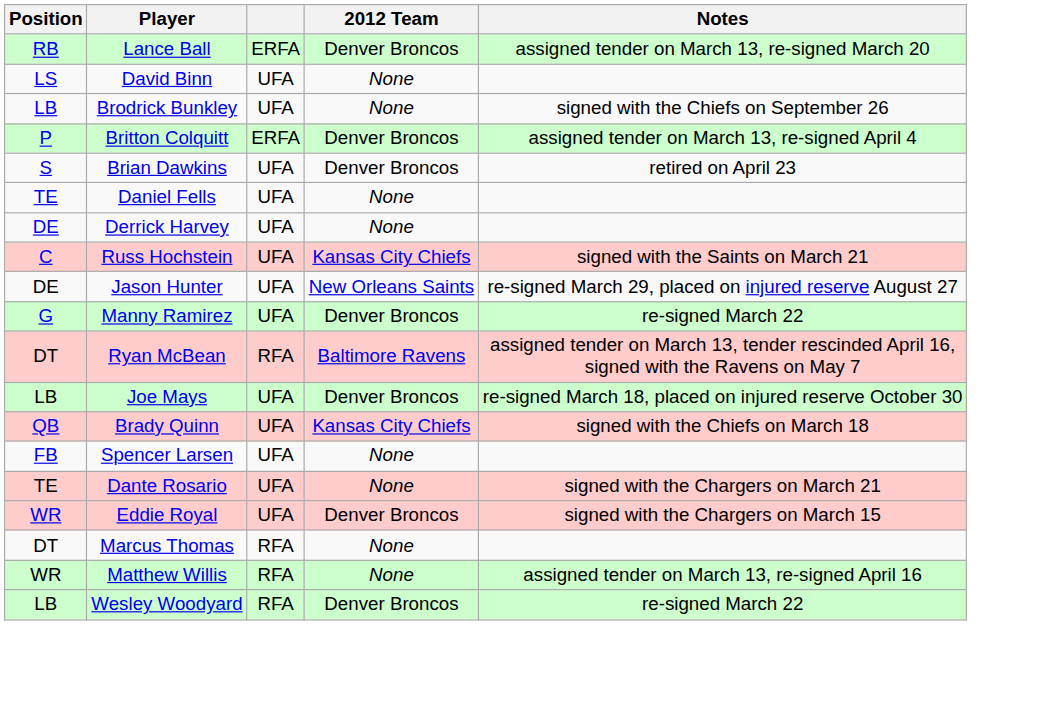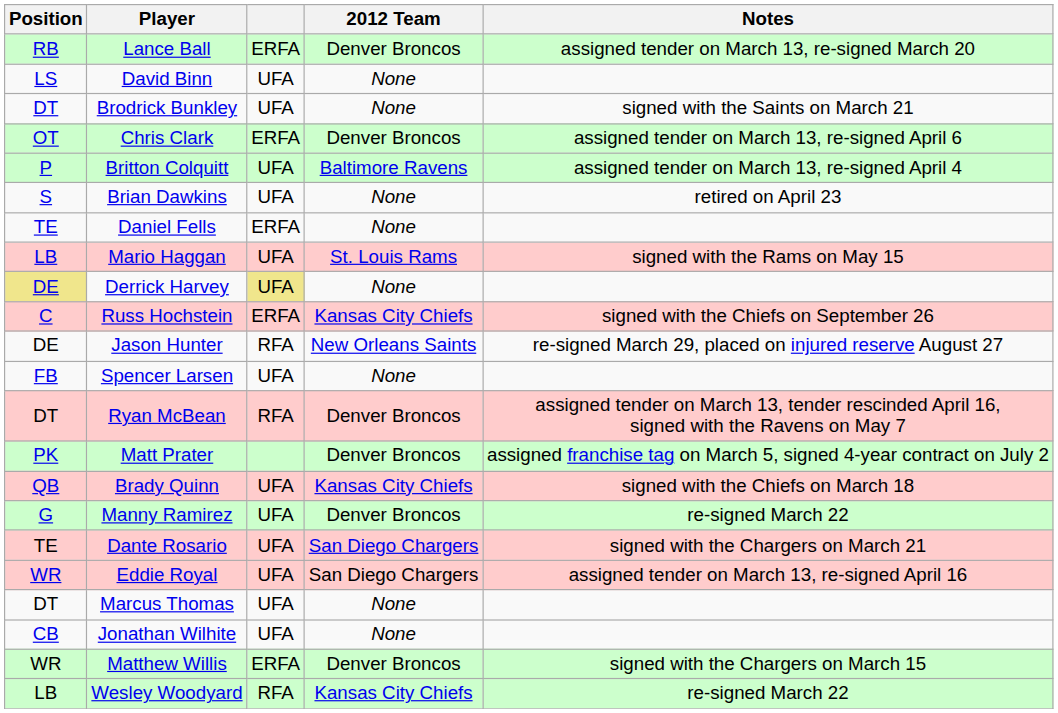(46, 108) LB -> (46, 108) DT
(723, 108) signed with the Chiefs on September 26 -> (768, 108) signed with the Saints on March 21
+ row: (167, 138)
(276, 138) ERFA -> (276, 167) UFA
(391, 138) Denver Broncos -> (394, 167) Baltimore Ravens
(391, 167) Denver Broncos -> (394, 197) None
(276, 197) UFA -> (276, 227) ERFA
+ row: (167, 256)
(46, 227) no background -> (46, 286) khaki background
(276, 227) no background -> (276, 286) khaki background
(276, 256) UFA -> (276, 316) ERFA
(723, 256) signed with the Saints on March 21 -> (768, 316) signed with the Chiefs on September 26
(276, 286) UFA -> (276, 345) RFA
rows swapped: (167, 456) <-> (167, 316)
(391, 356) Baltimore Ravens -> (394, 415) Denver Broncos
- row: (167, 396)
+ row: (167, 456)
(391, 485) None -> (394, 545) San Diego Chargers
(391, 515) Denver Broncos -> (394, 574) San Diego Chargers
(723, 515) signed with the Chargers on March 15 -> (768, 574) assigned tender on March 13, re-signed April 16
(276, 545) RFA -> (276, 604) UFA
+ row: (167, 634)
(276, 574) RFA -> (276, 663) ERFA
(391, 574) None -> (394, 663) Denver Broncos
(723, 574) assigned tender on March 13, re-signed April 16 -> (768, 663) signed with the Chargers on March 15
(391, 604) Denver Broncos -> (394, 693) Kansas City Chiefs
